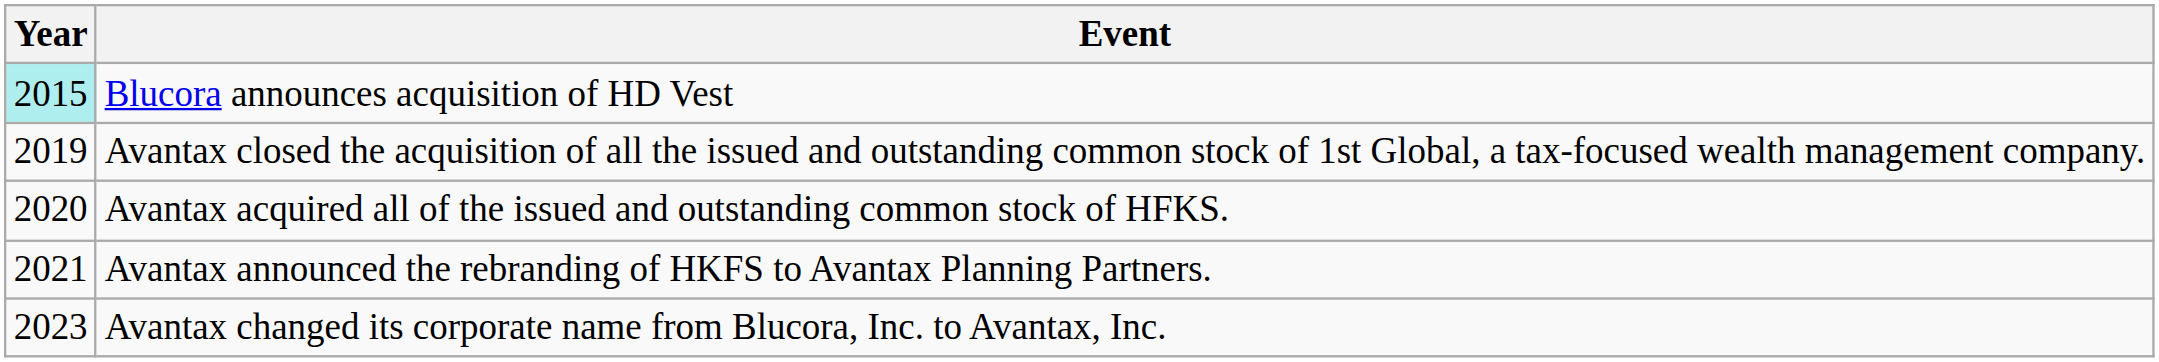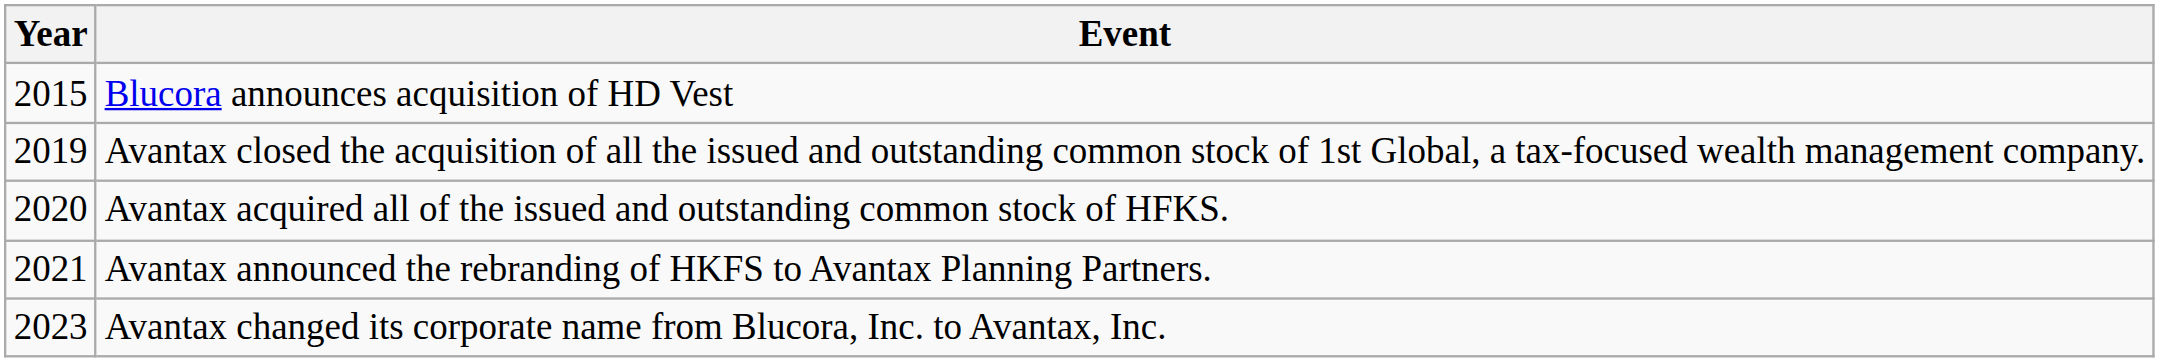(51, 92) paleturquoise background -> (51, 92) no background
